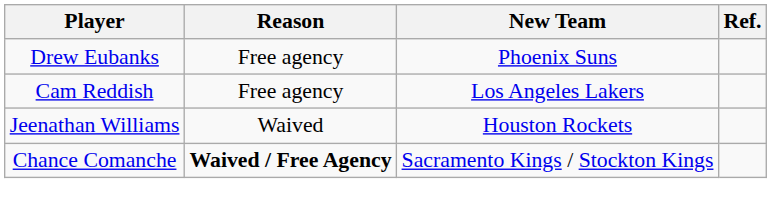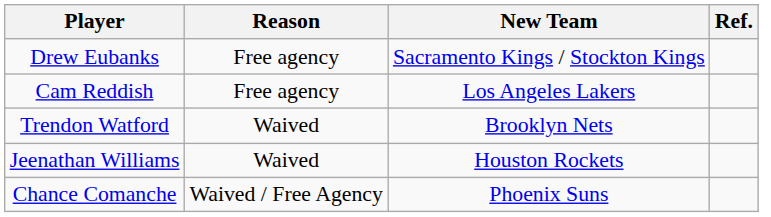(558, 56) Phoenix Suns -> (549, 56) Sacramento Kings / Stockton Kings
+ row: (95, 125)
(291, 159) bold -> (286, 194) normal
(558, 159) Sacramento Kings / Stockton Kings -> (549, 194) Phoenix Suns
